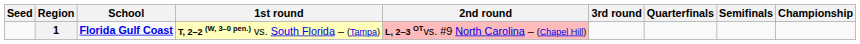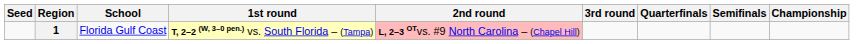(126, 31) bold -> (123, 31) normal
